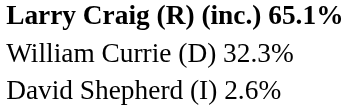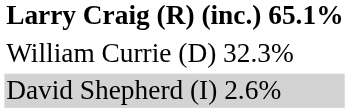(144, 90) no background -> (144, 90) lightgrey background
